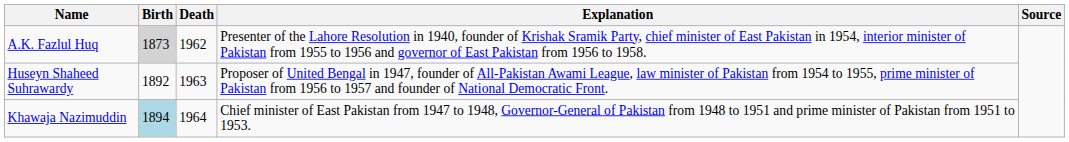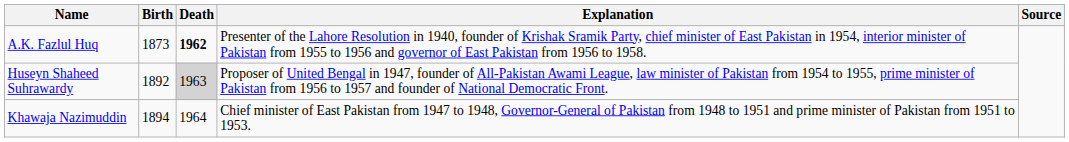(156, 44) lightgrey background -> (156, 44) no background
(193, 44) normal -> (193, 44) bold
(193, 81) no background -> (193, 81) lightgrey background
(156, 118) lightblue background -> (156, 118) no background
